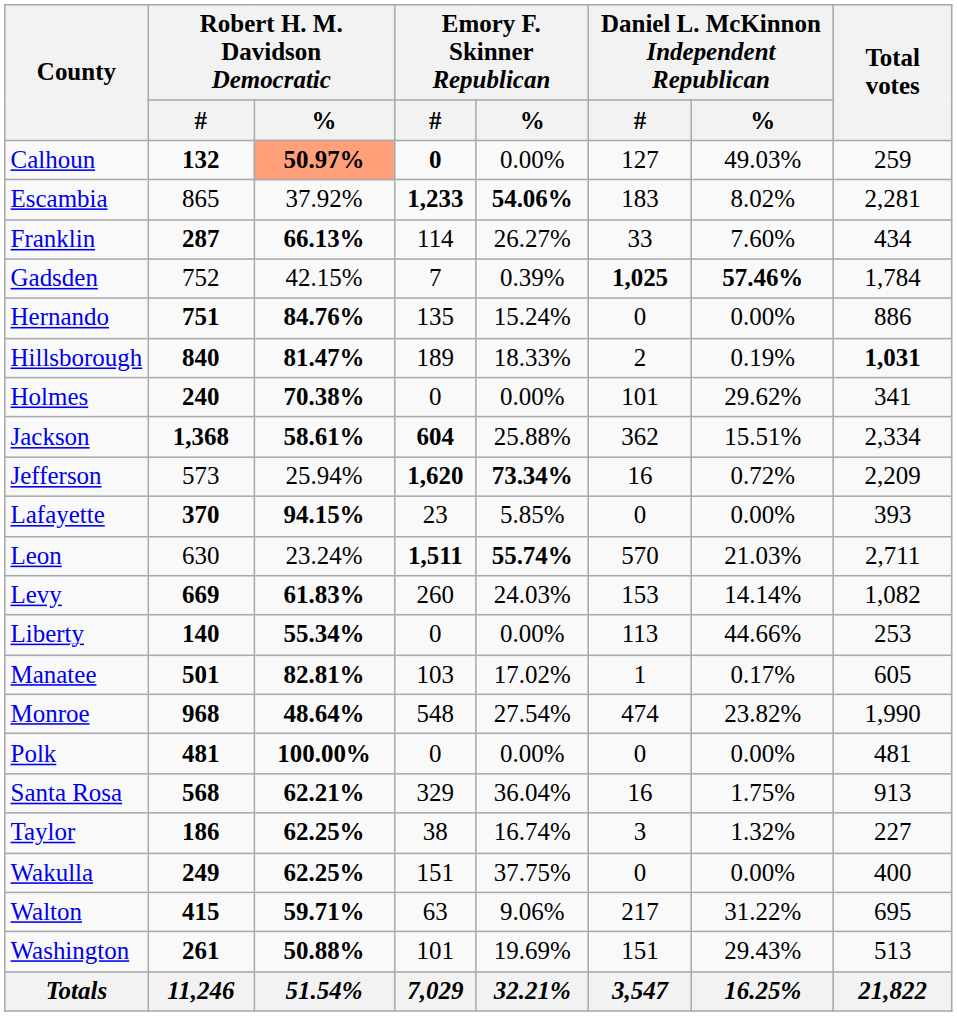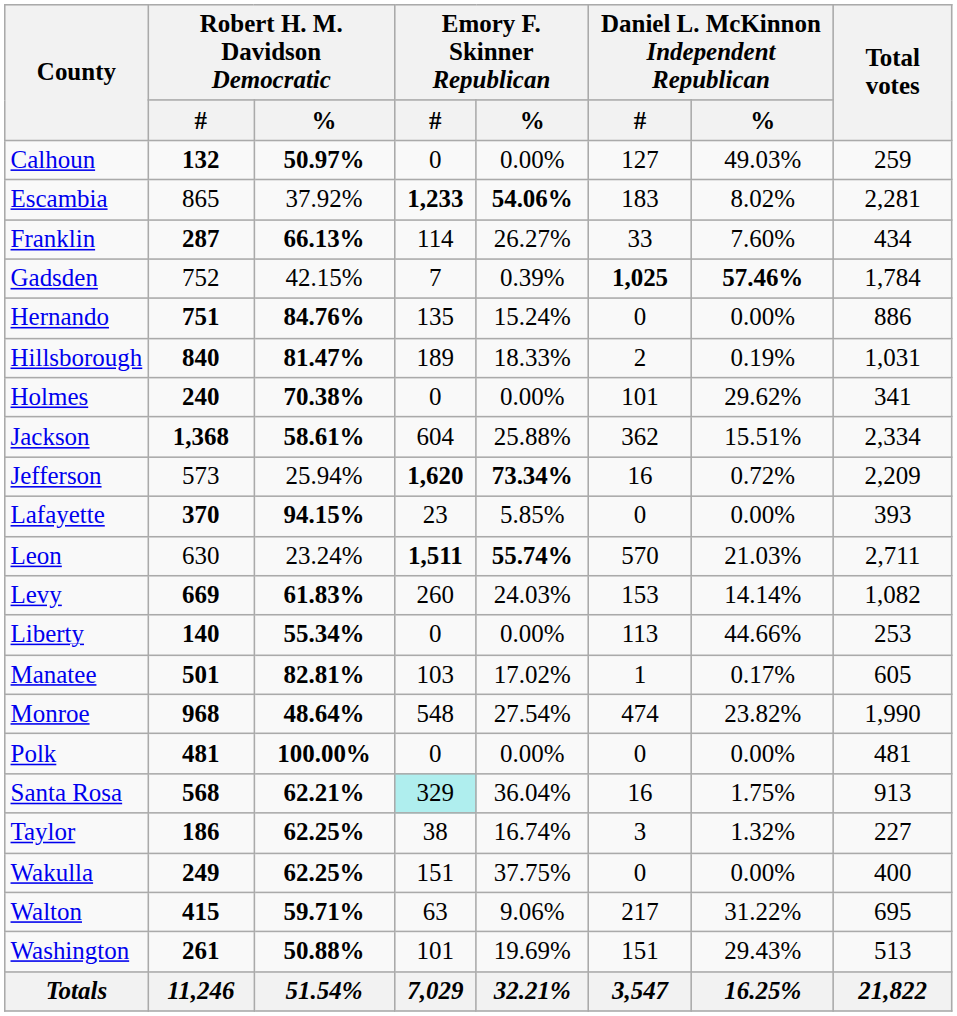(324, 159) lightsalmon background -> (324, 159) no background
(435, 159) bold -> (435, 159) normal
(893, 357) bold -> (893, 357) normal
(435, 436) bold -> (435, 436) normal
(435, 792) no background -> (435, 792) paleturquoise background
